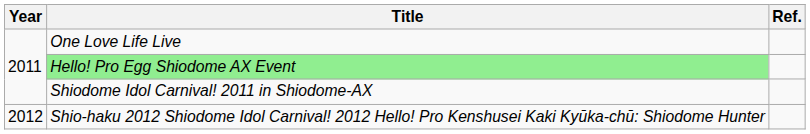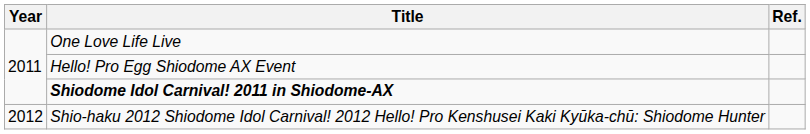(173, 66) lightgreen background -> (173, 66) no background
(211, 91) normal -> (222, 91) bold
